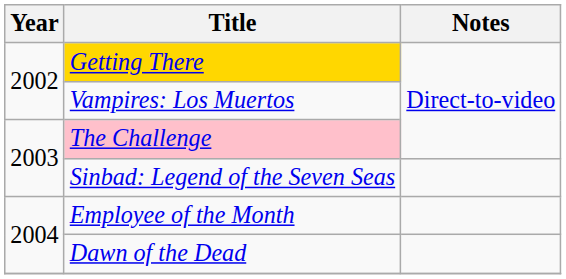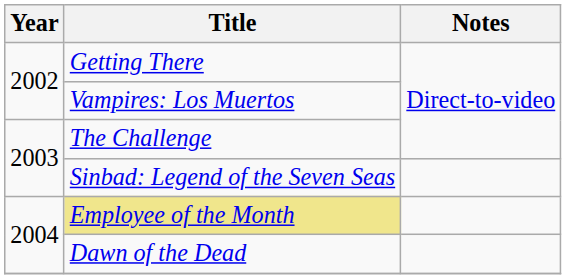(137, 61) gold background -> (137, 61) no background
(141, 138) pink background -> (141, 138) no background
(182, 215) no background -> (182, 215) khaki background
